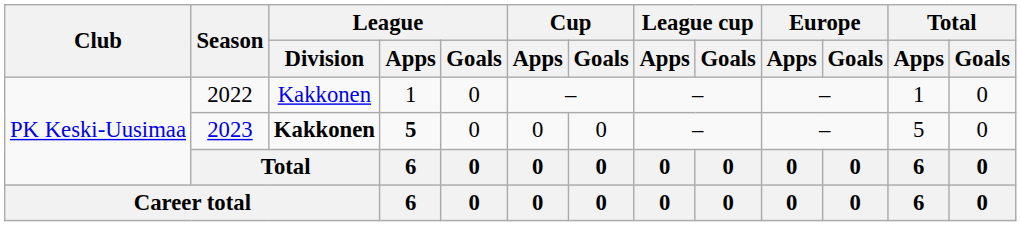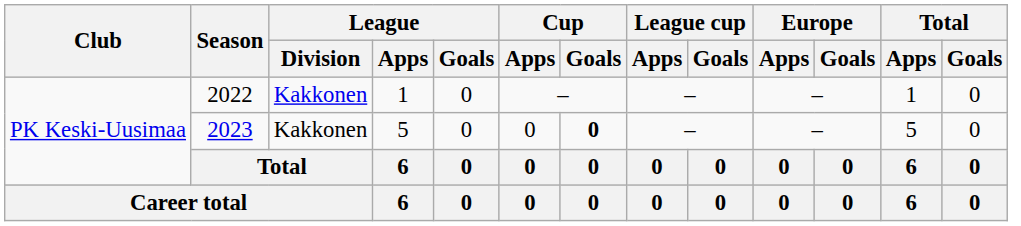(324, 130) bold -> (321, 130) normal
(411, 130) bold -> (403, 130) normal
(601, 130) normal -> (594, 130) bold
